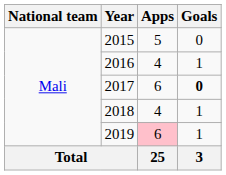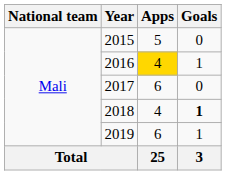(158, 63) no background -> (158, 63) gold background
(199, 87) bold -> (199, 87) normal
(199, 110) normal -> (199, 110) bold
(158, 134) pink background -> (158, 134) no background
